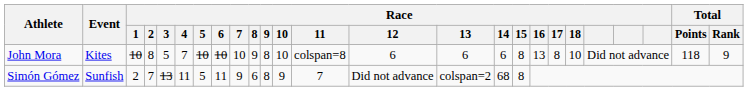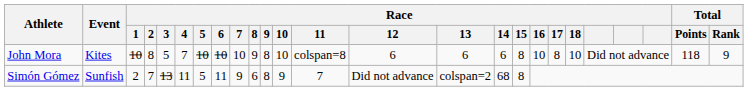(539, 55) 13 -> (539, 55) 10
